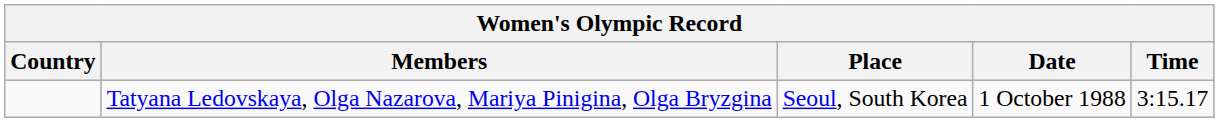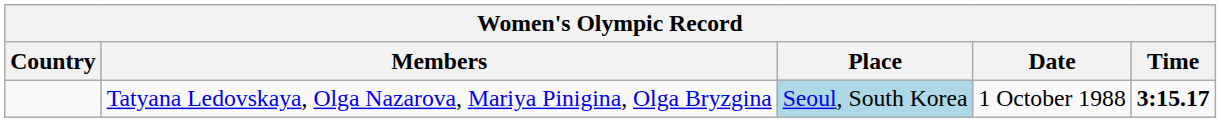(875, 98) no background -> (875, 98) lightblue background
(1172, 98) normal -> (1173, 98) bold
